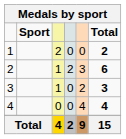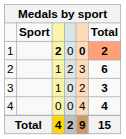(58, 51) normal -> (58, 51) bold
(82, 51) normal -> (82, 51) bold
(104, 51) no background -> (104, 51) lightsalmon background
